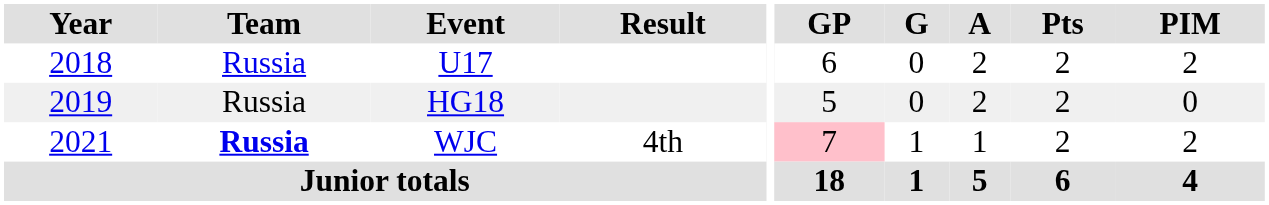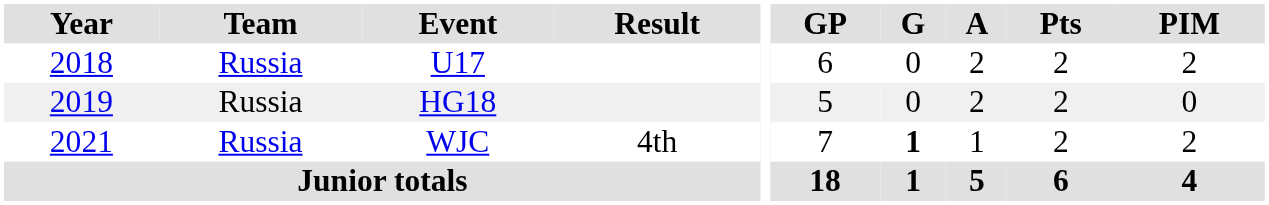(264, 141) bold -> (260, 141) normal
(829, 141) pink background -> (825, 141) no background
(916, 141) normal -> (913, 141) bold
